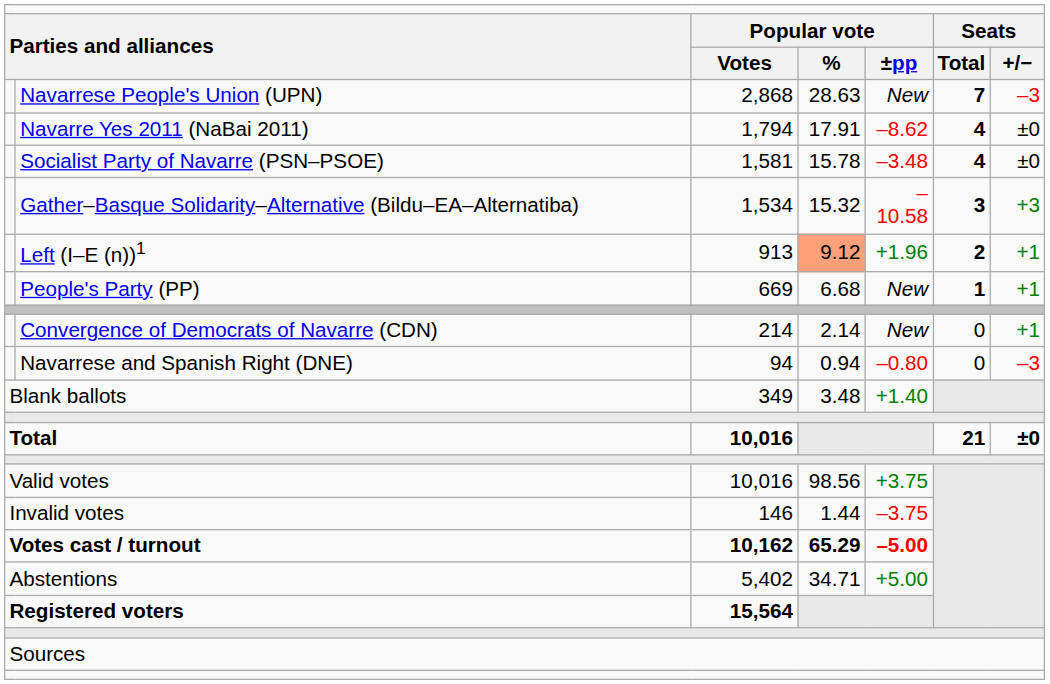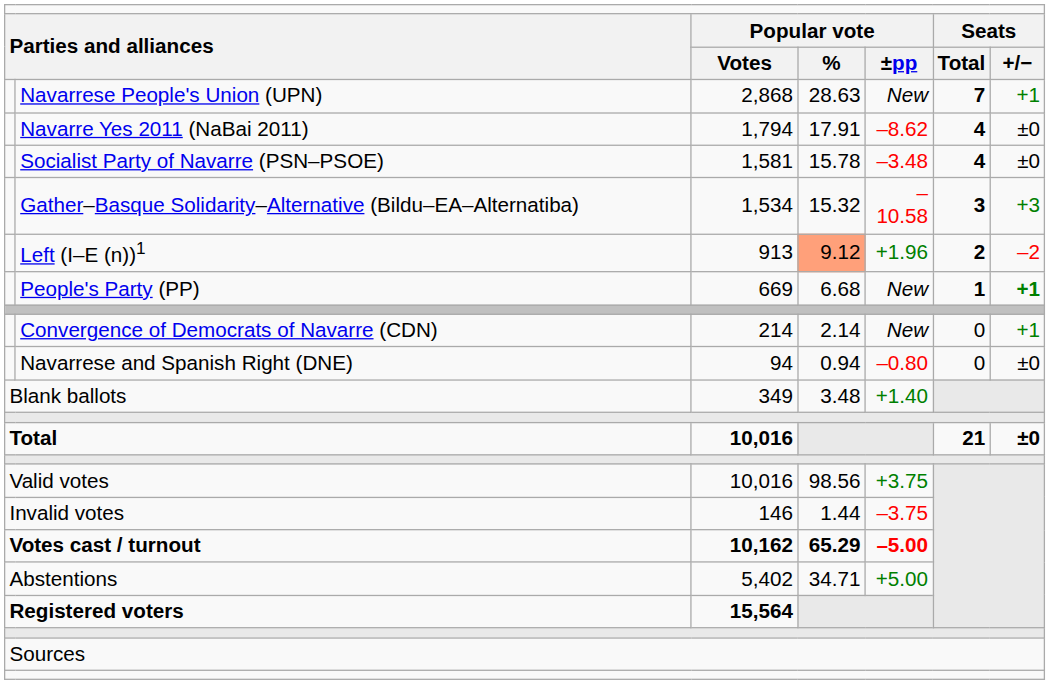(1029, 95) –3 -> (1028, 95) +1
(1028, 252) +1 -> (1029, 252) –2
(1028, 288) normal -> (1028, 288) bold
(1029, 363) –3 -> (1029, 363) ±0
